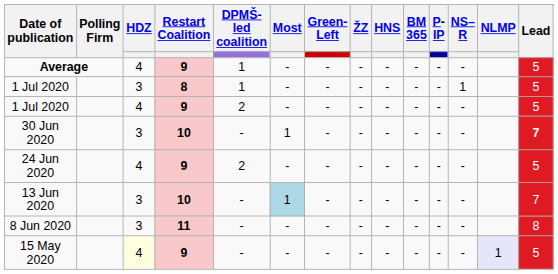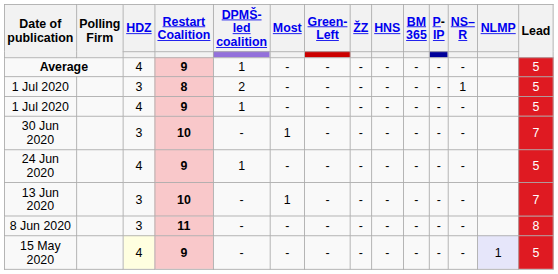(242, 87) 1 -> (242, 87) 2
(242, 107) 2 -> (242, 107) 1
(536, 133) bold -> (536, 133) normal
(242, 166) 2 -> (242, 166) 1
(287, 200) lightblue background -> (287, 200) no background
